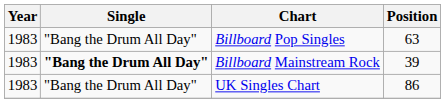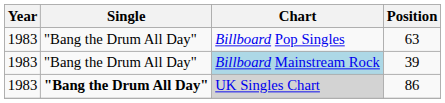(126, 62) bold -> (120, 62) normal
(298, 62) no background -> (298, 62) lightblue background
(120, 86) normal -> (126, 86) bold
(268, 86) no background -> (268, 86) lightgrey background
